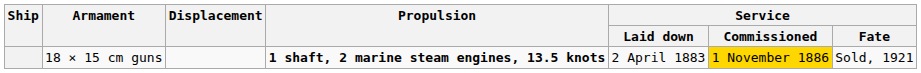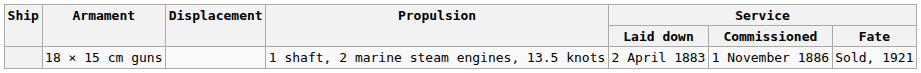(437, 57) bold -> (437, 57) normal
(770, 57) gold background -> (770, 57) no background
